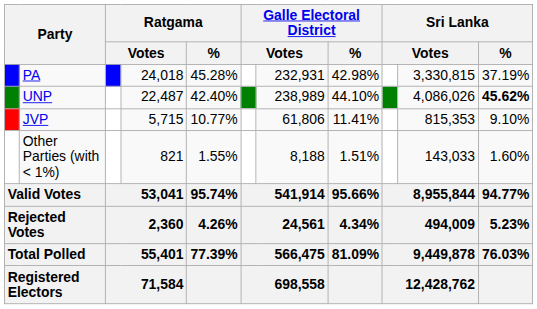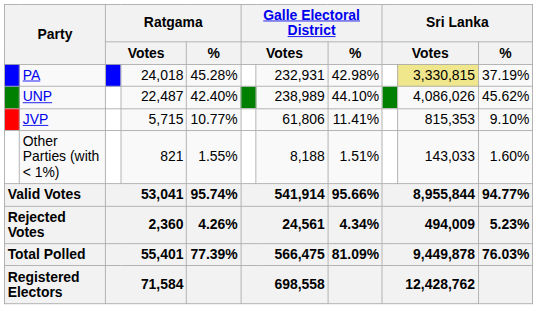(444, 75) no background -> (444, 75) khaki background
(506, 97) bold -> (506, 97) normal
